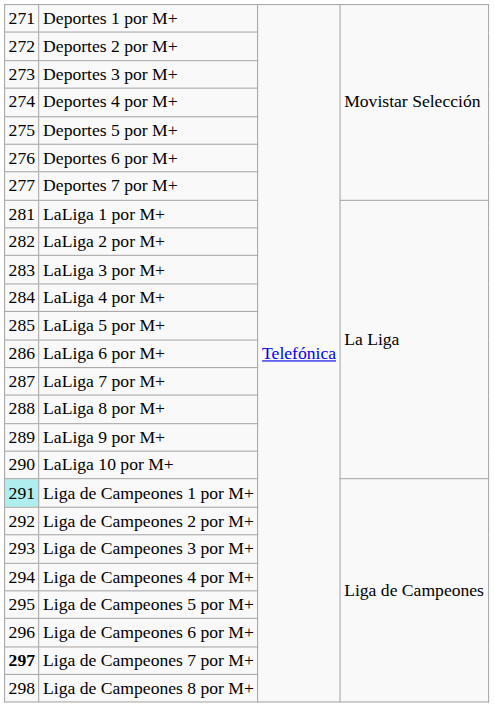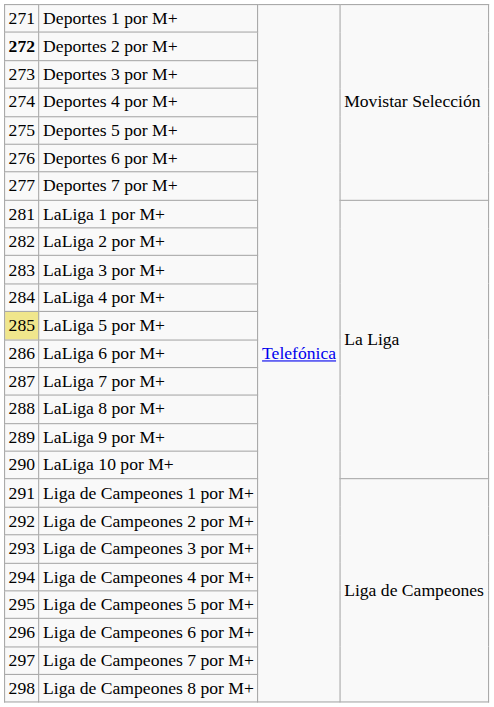(22, 46) normal -> (22, 46) bold
(22, 325) no background -> (22, 325) khaki background
(22, 492) paleturquoise background -> (22, 492) no background
(22, 660) bold -> (22, 660) normal
